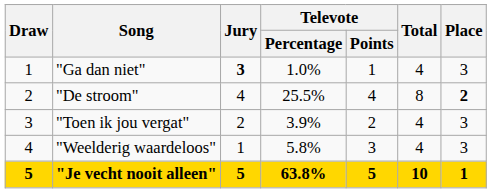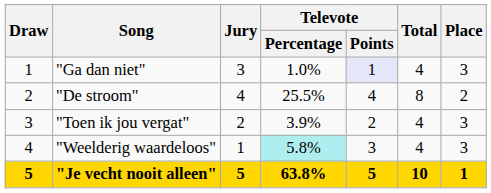(241, 69) bold -> (241, 69) normal
(372, 69) no background -> (372, 69) lavender background
(464, 95) bold -> (464, 95) normal
(303, 148) no background -> (303, 148) paleturquoise background
